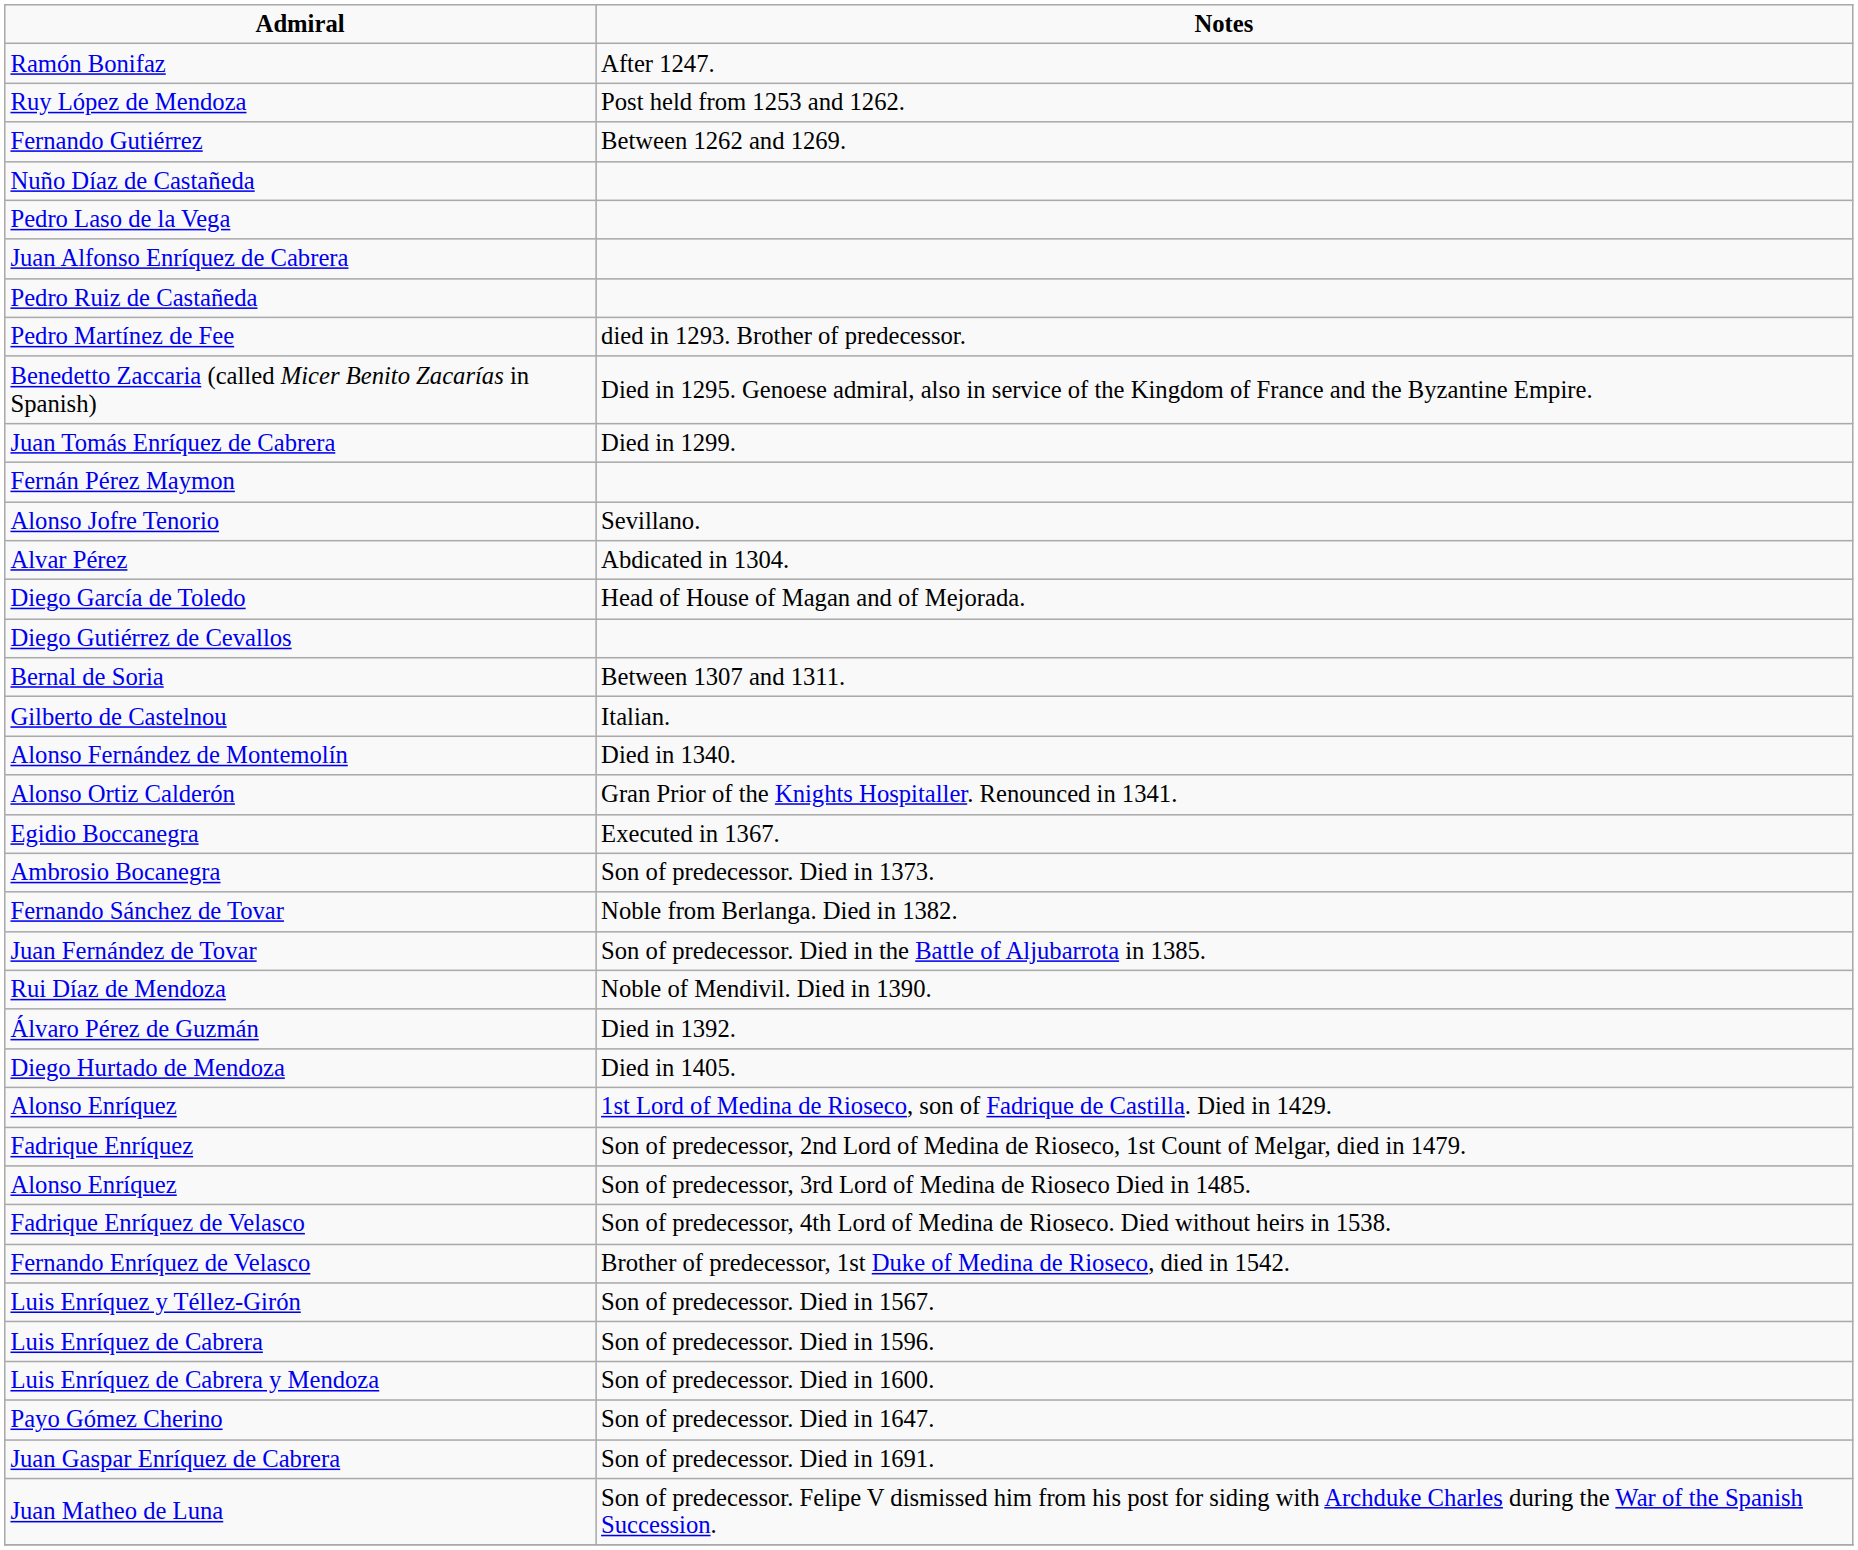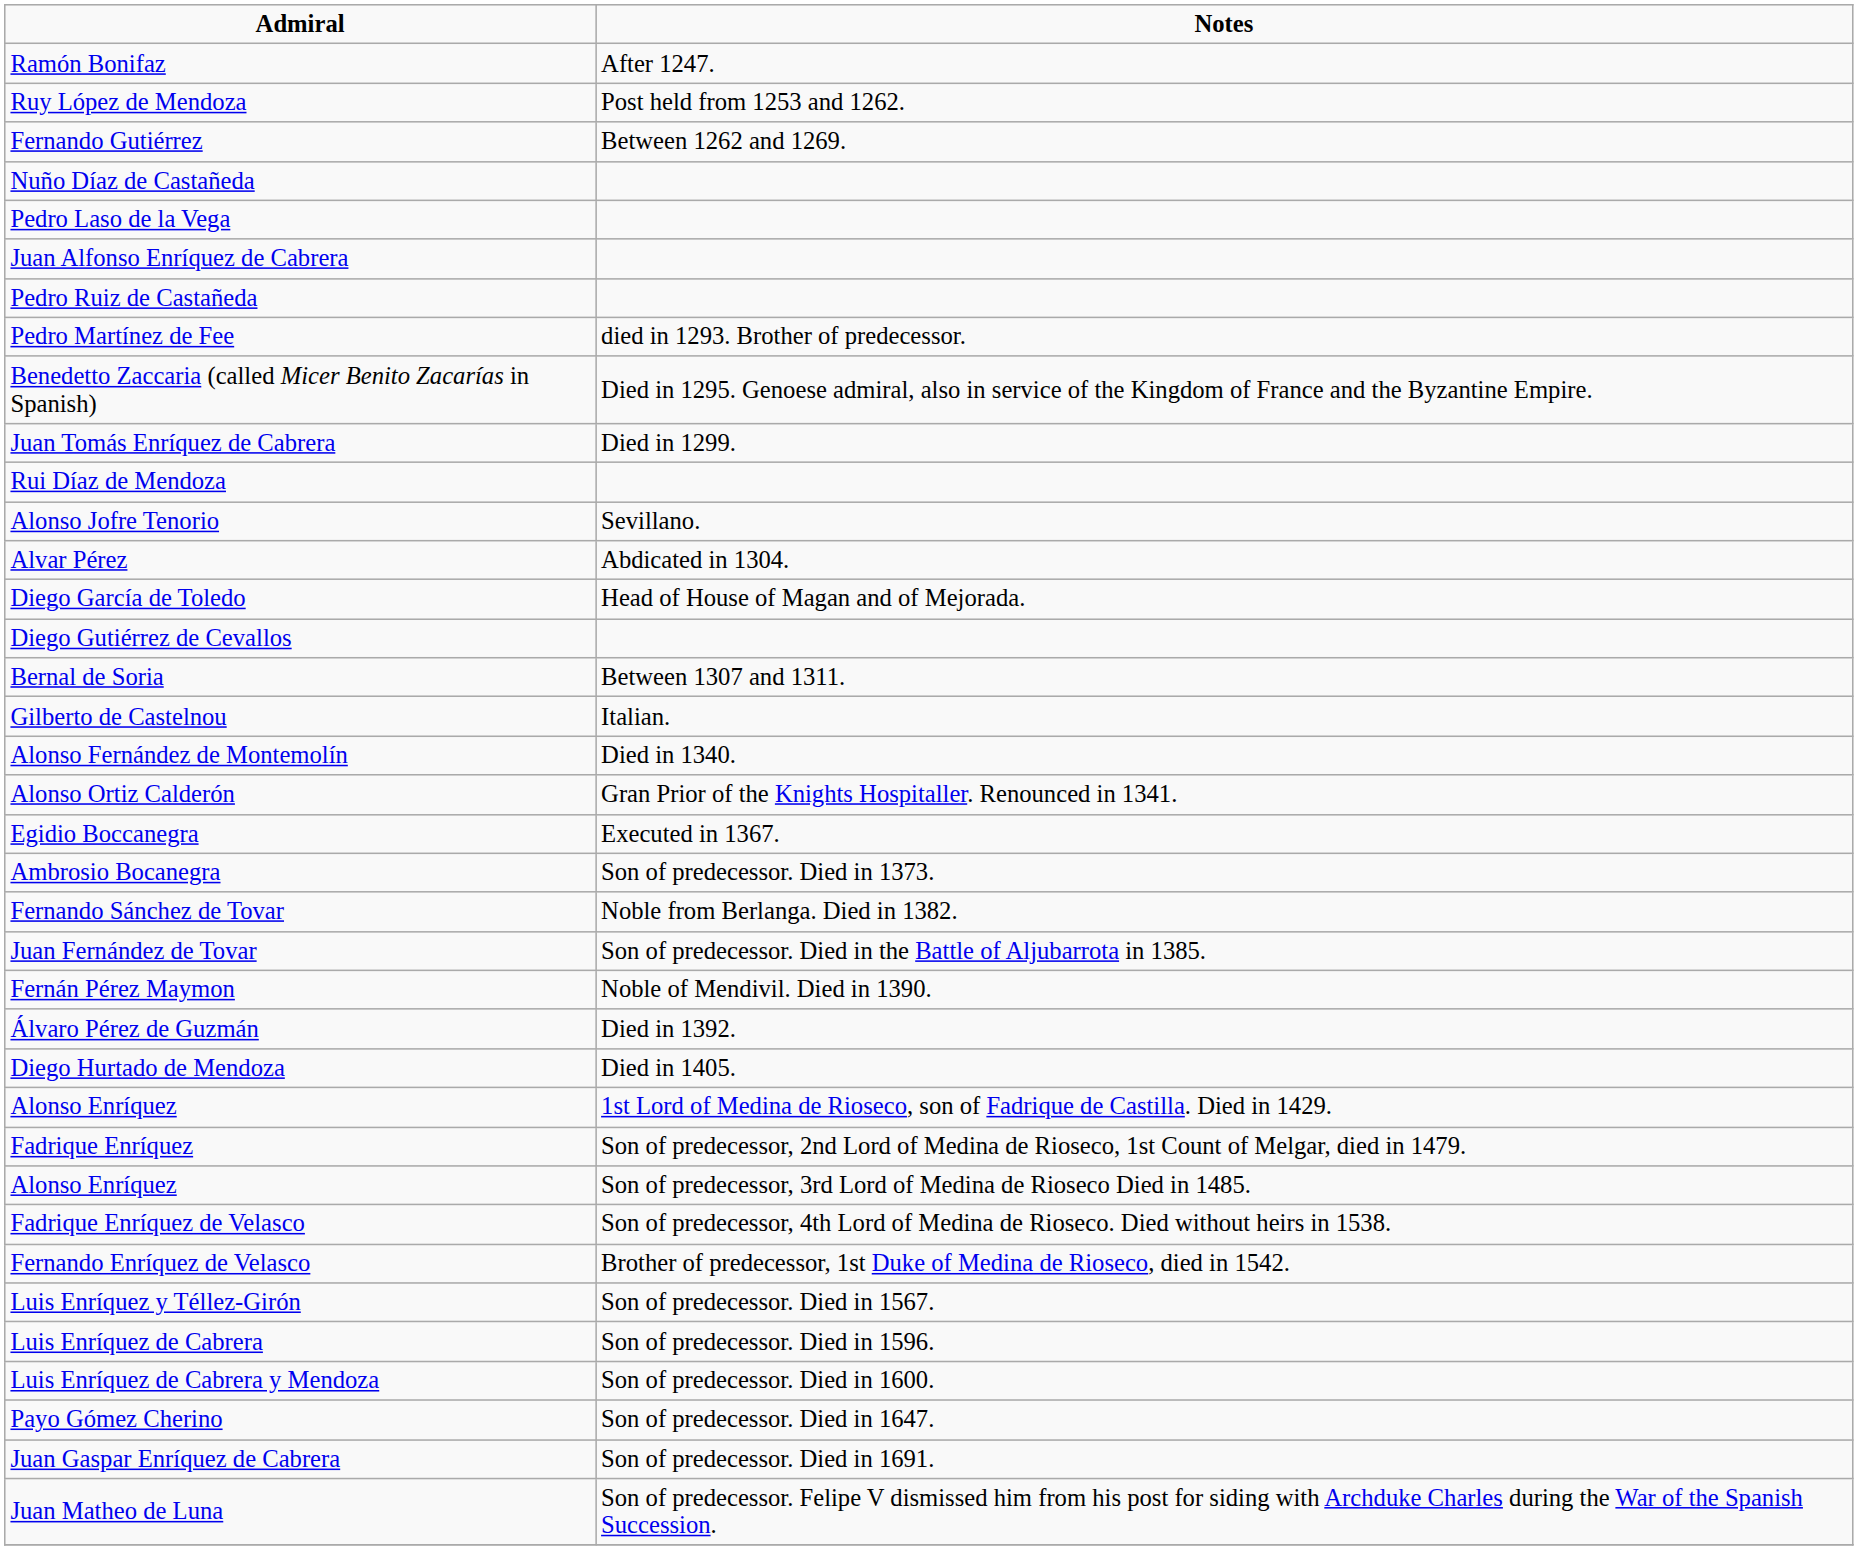(123, 481) Fernán Pérez Maymon -> (118, 481) Rui Díaz de Mendoza
(118, 989) Rui Díaz de Mendoza -> (123, 989) Fernán Pérez Maymon
